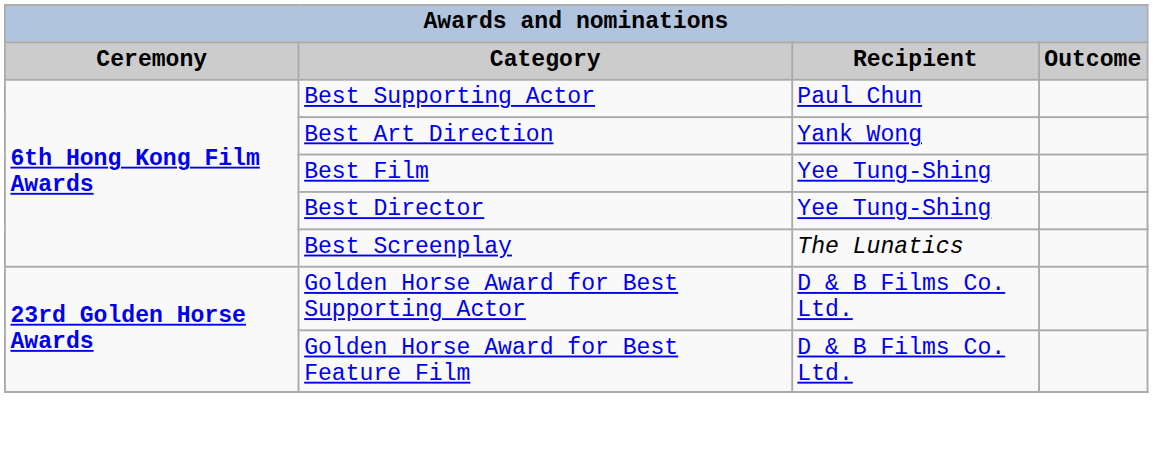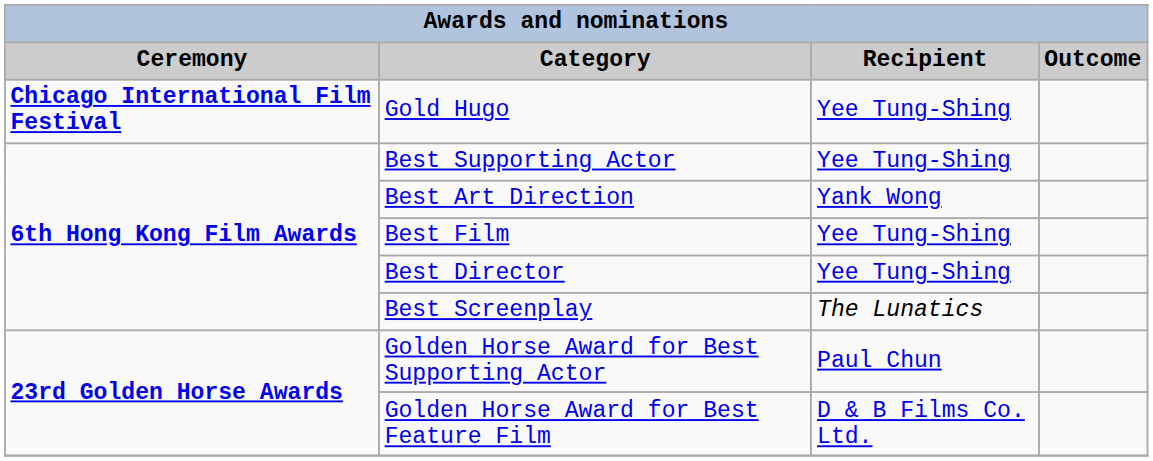+ row: (447, 112)
(860, 98) Paul Chun -> (914, 162) Yee Tung-Shing
(901, 298) D & B Films Co. Ltd. -> (879, 361) Paul Chun
